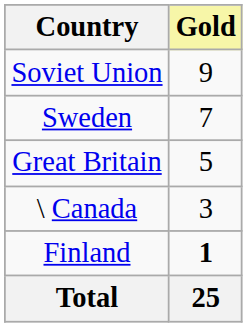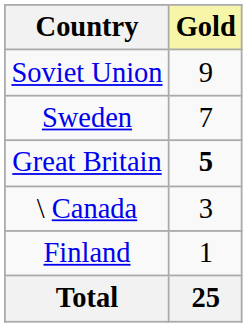(206, 162) normal -> (206, 162) bold
(206, 252) bold -> (206, 252) normal
